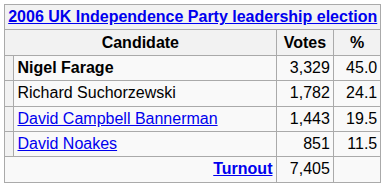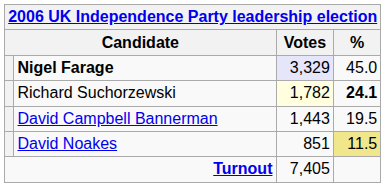(310, 67) no background -> (310, 67) lavender background
(310, 93) no background -> (310, 93) lightyellow background
(362, 93) normal -> (362, 93) bold
(362, 144) no background -> (362, 144) khaki background
